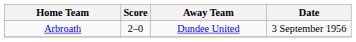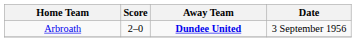(208, 28) normal -> (208, 28) bold
